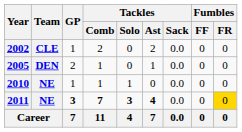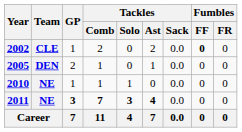(202, 48) normal -> (202, 48) bold
(225, 100) gold background -> (225, 100) no background
